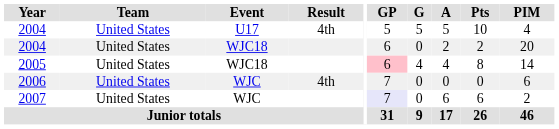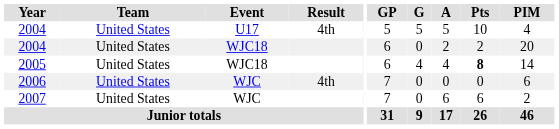(387, 64) pink background -> (387, 64) no background
(480, 64) normal -> (480, 64) bold
(387, 98) lavender background -> (387, 98) no background
